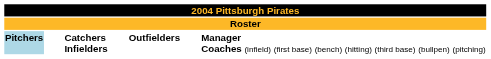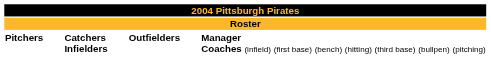(24, 37) lightblue background -> (24, 37) no background
